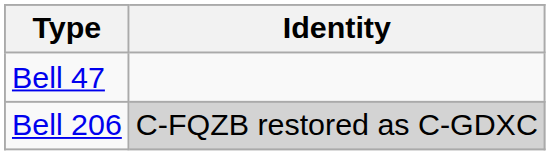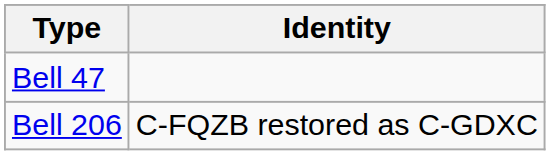(337, 125) lightgrey background -> (337, 125) no background
